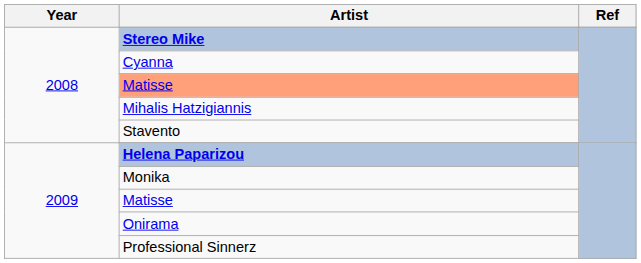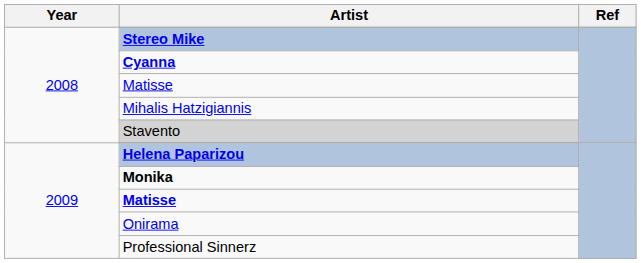(148, 62) normal -> (149, 62) bold
(148, 85) lightsalmon background -> (148, 85) no background
(151, 131) no background -> (151, 131) lightgrey background
(146, 177) normal -> (148, 177) bold
(148, 200) normal -> (149, 200) bold
